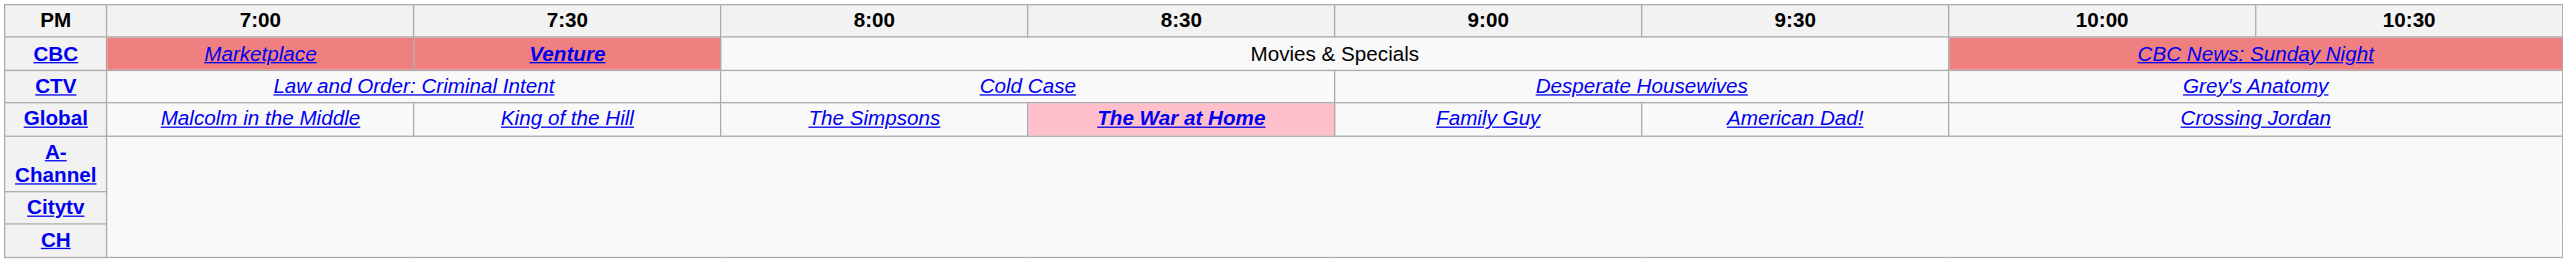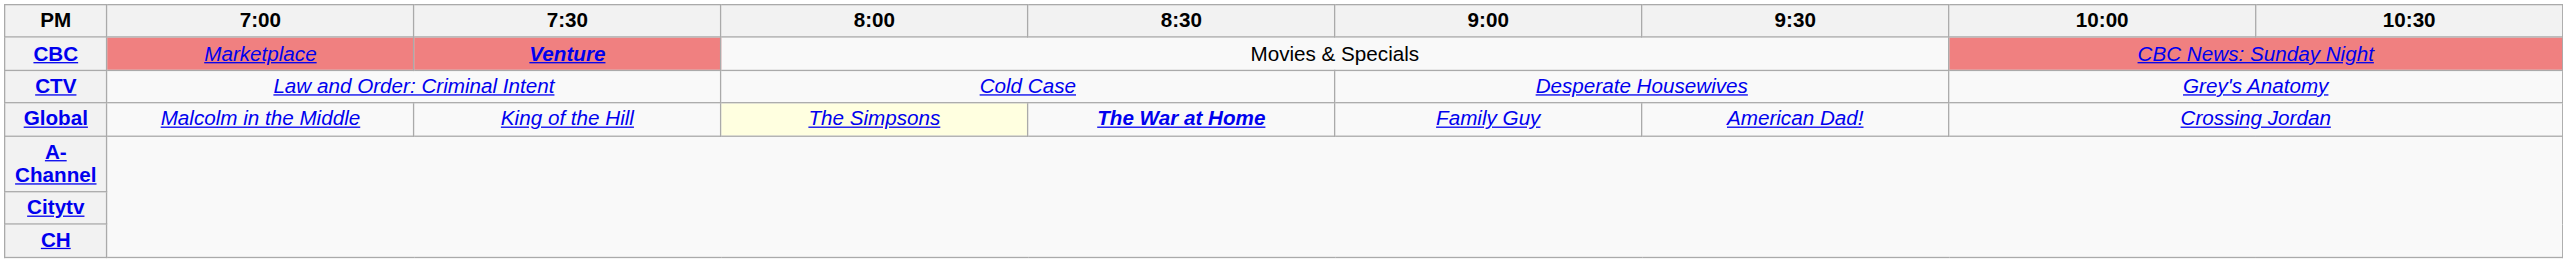(874, 119) no background -> (874, 119) lightyellow background
(1181, 119) pink background -> (1181, 119) no background
